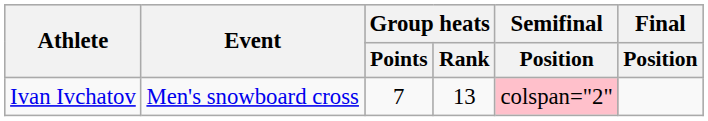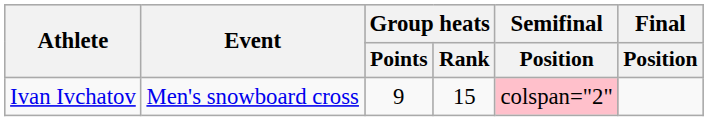(399, 96) 7 -> (399, 96) 9
(464, 96) 13 -> (464, 96) 15
